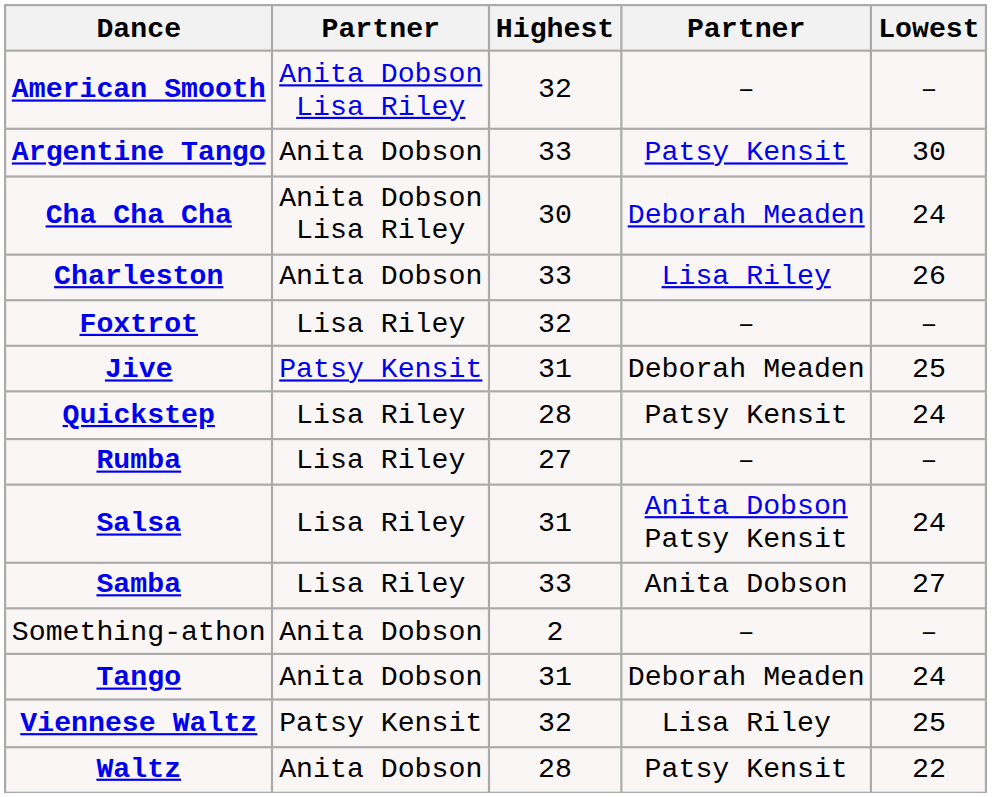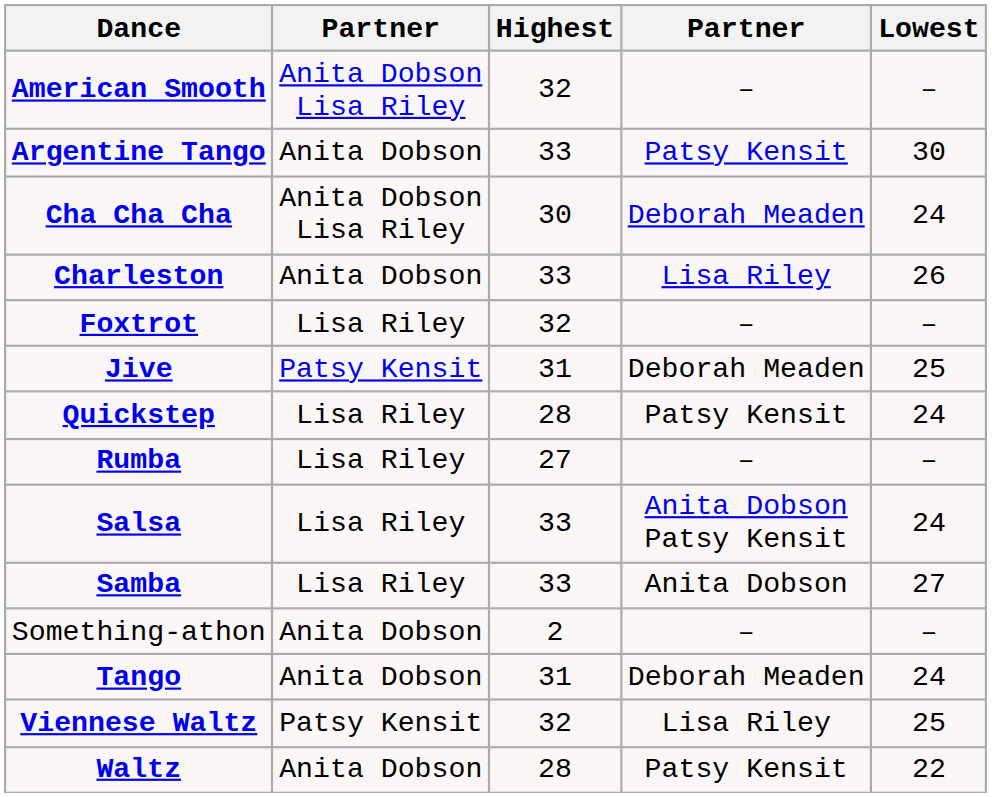(555, 523) 31 -> (555, 523) 33
